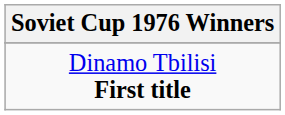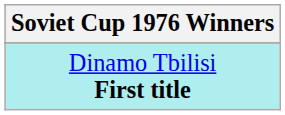(143, 76) no background -> (143, 76) paleturquoise background
